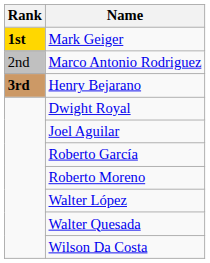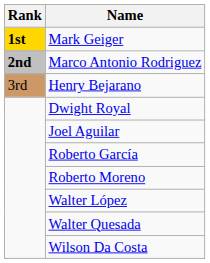(19, 62) normal -> (20, 62) bold
(19, 85) bold -> (18, 85) normal
